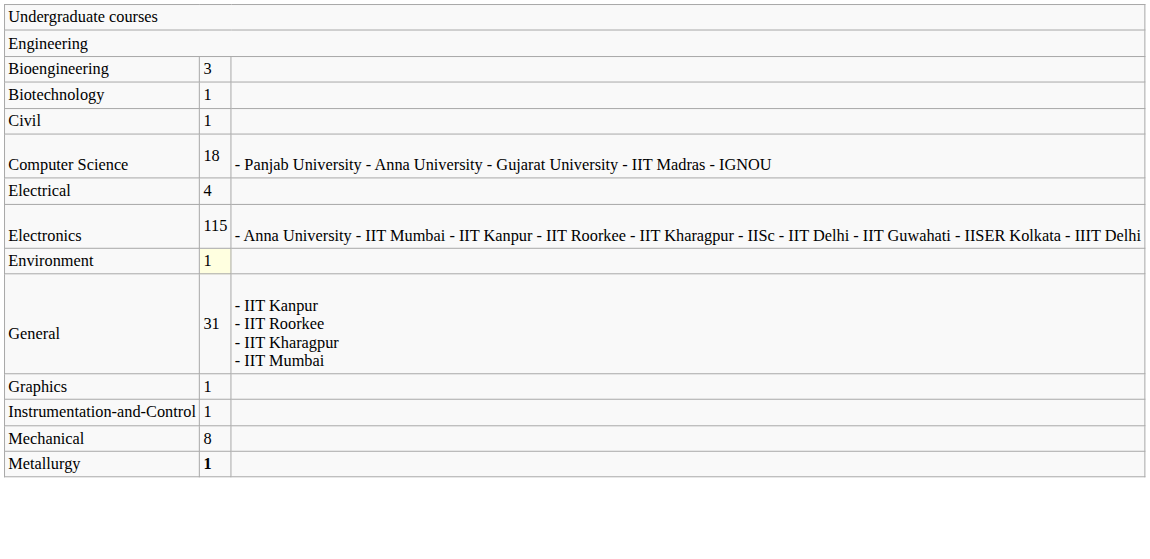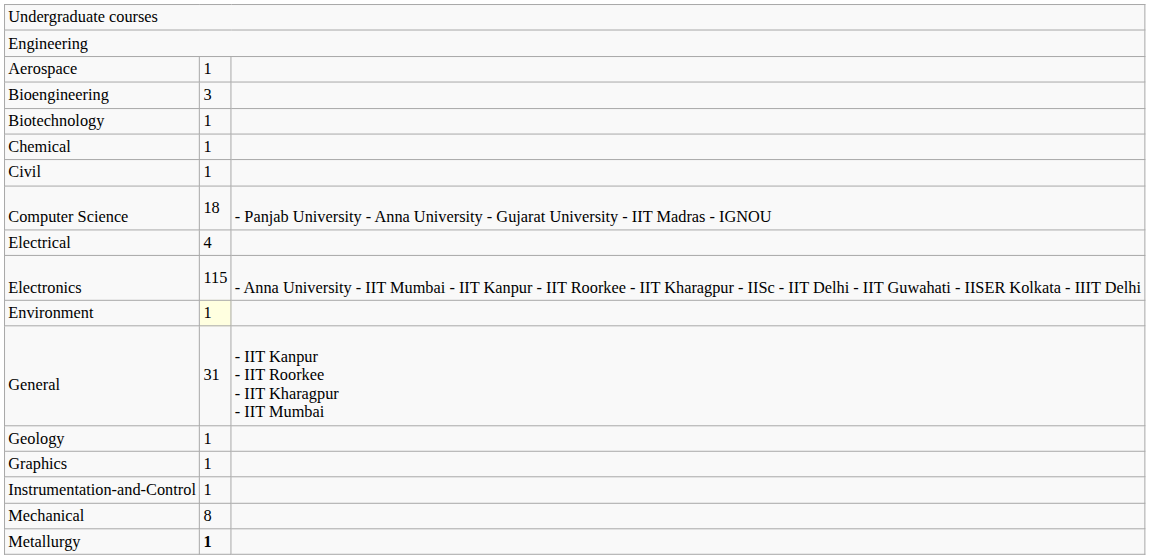+ row: (43, 69)
+ row: (40, 146)
+ row: (36, 438)
